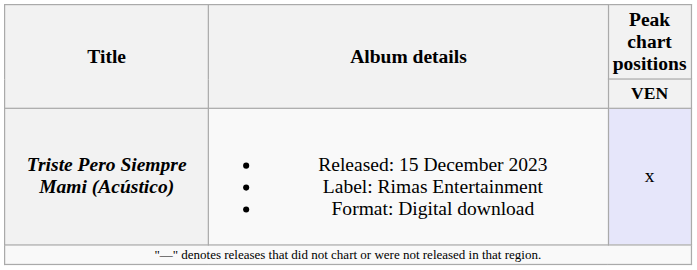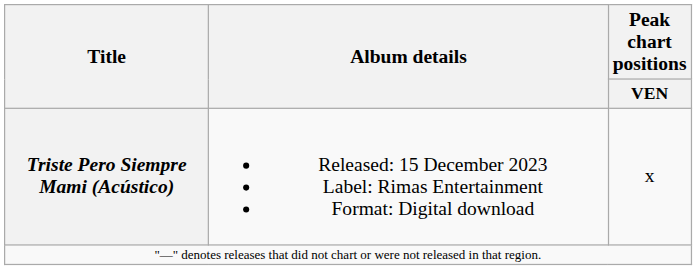(650, 176) lavender background -> (650, 176) no background
